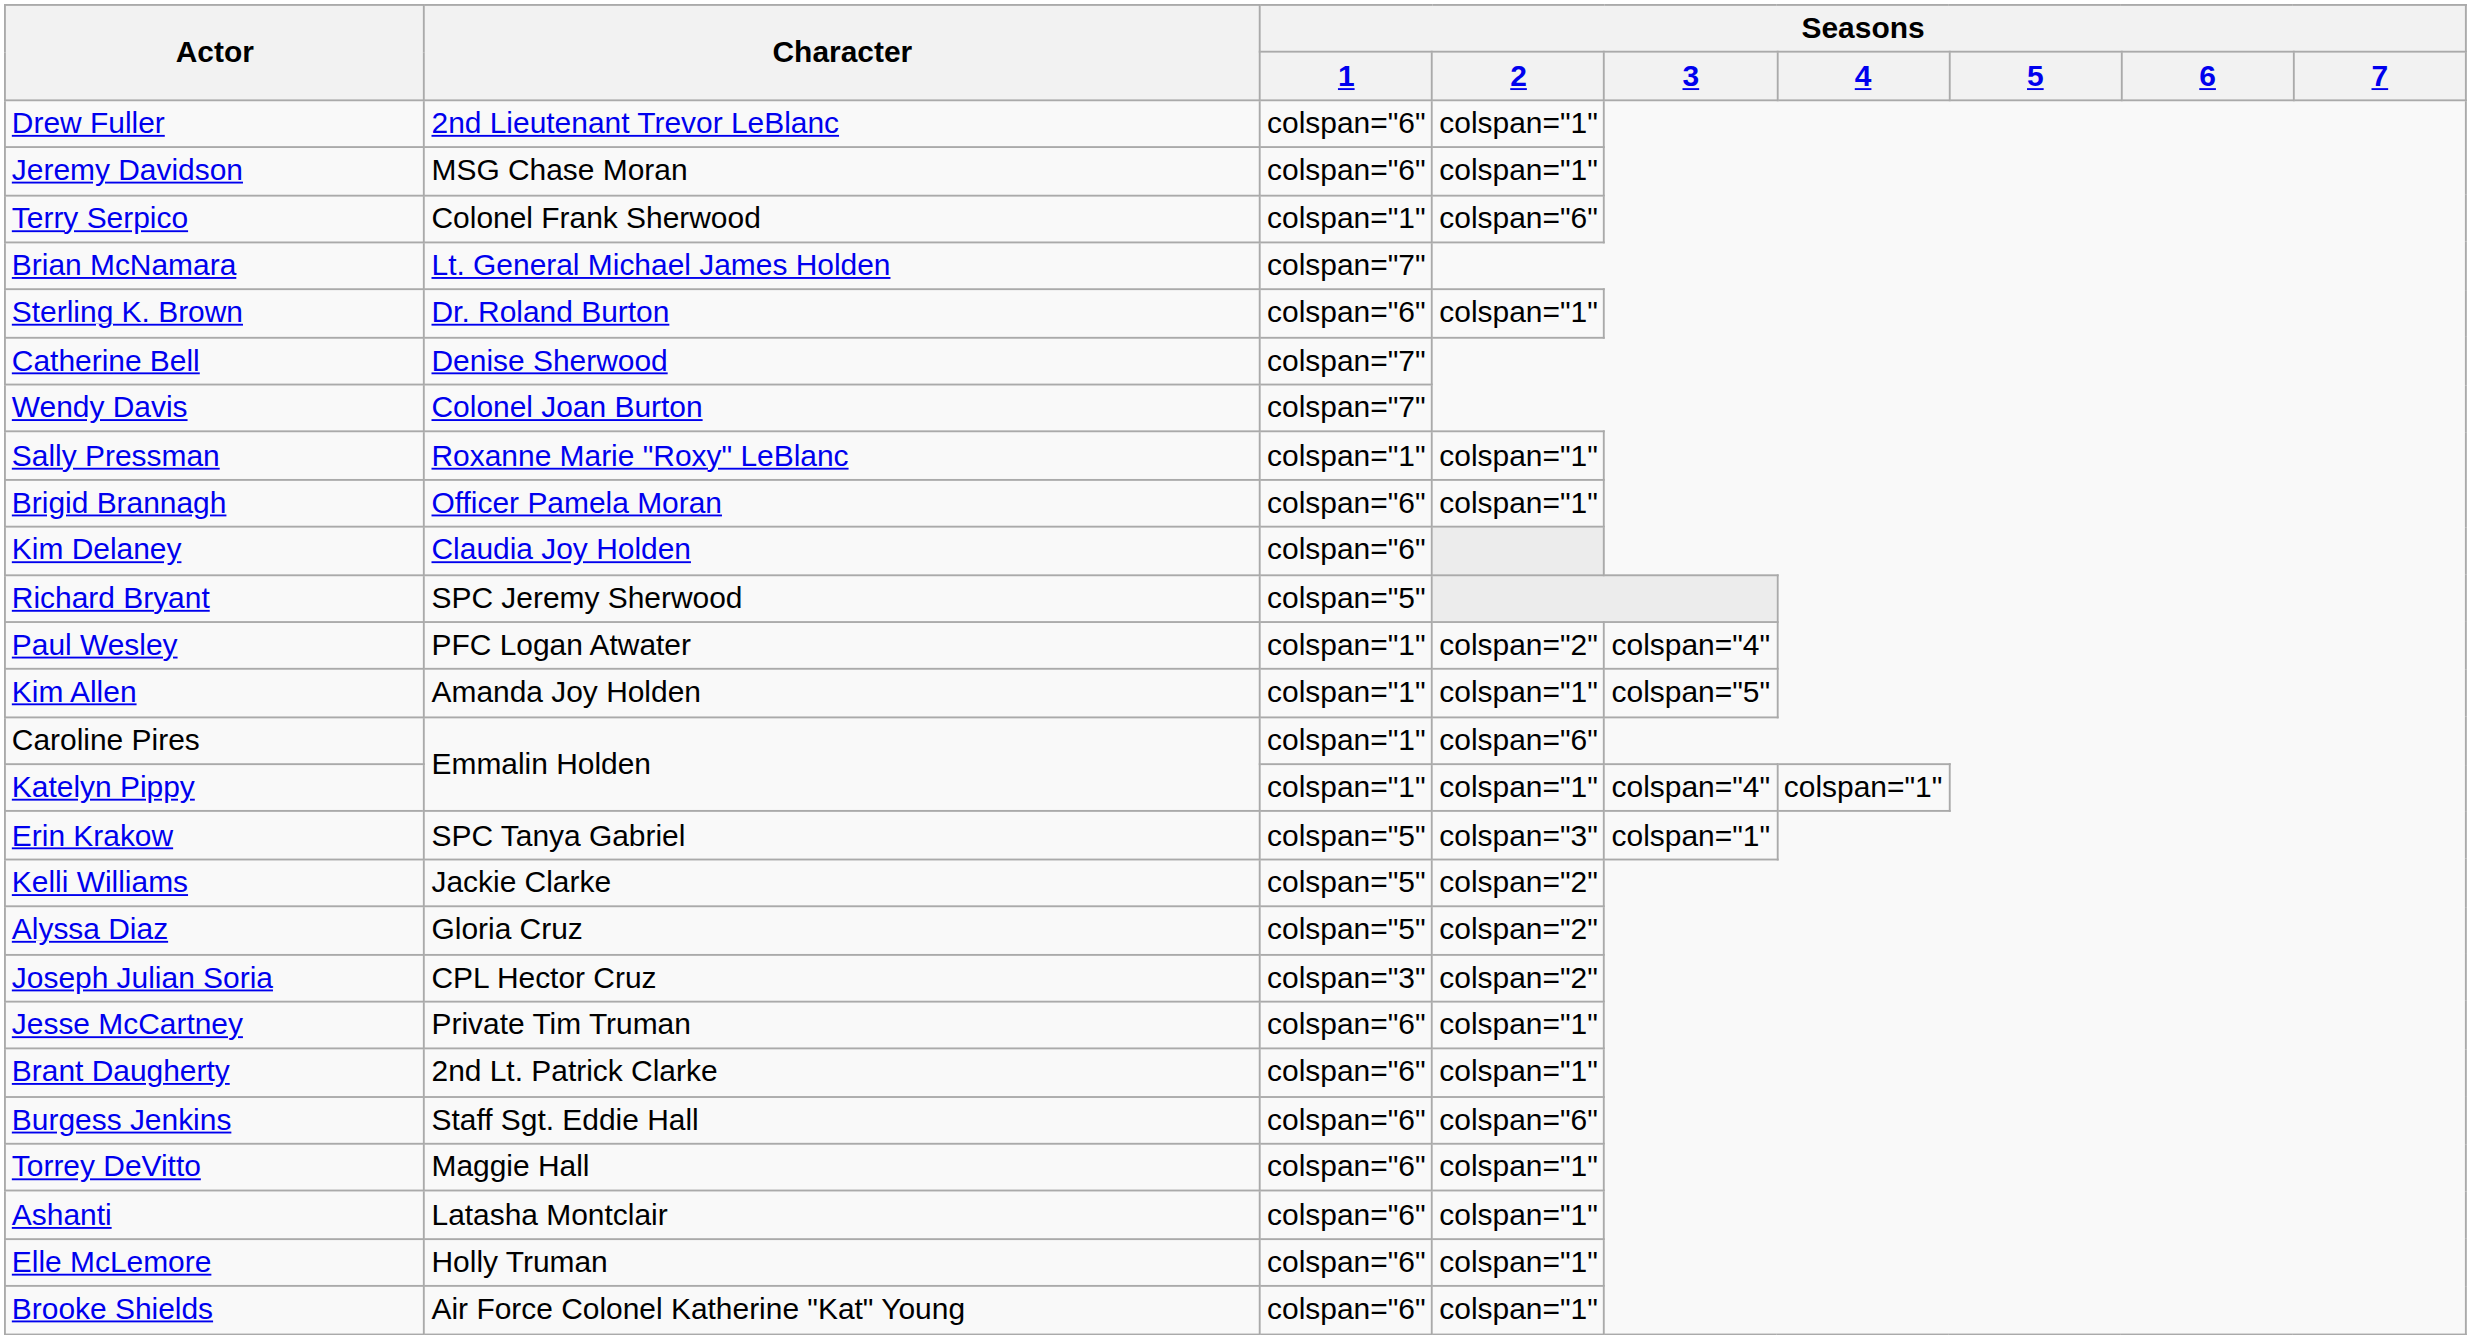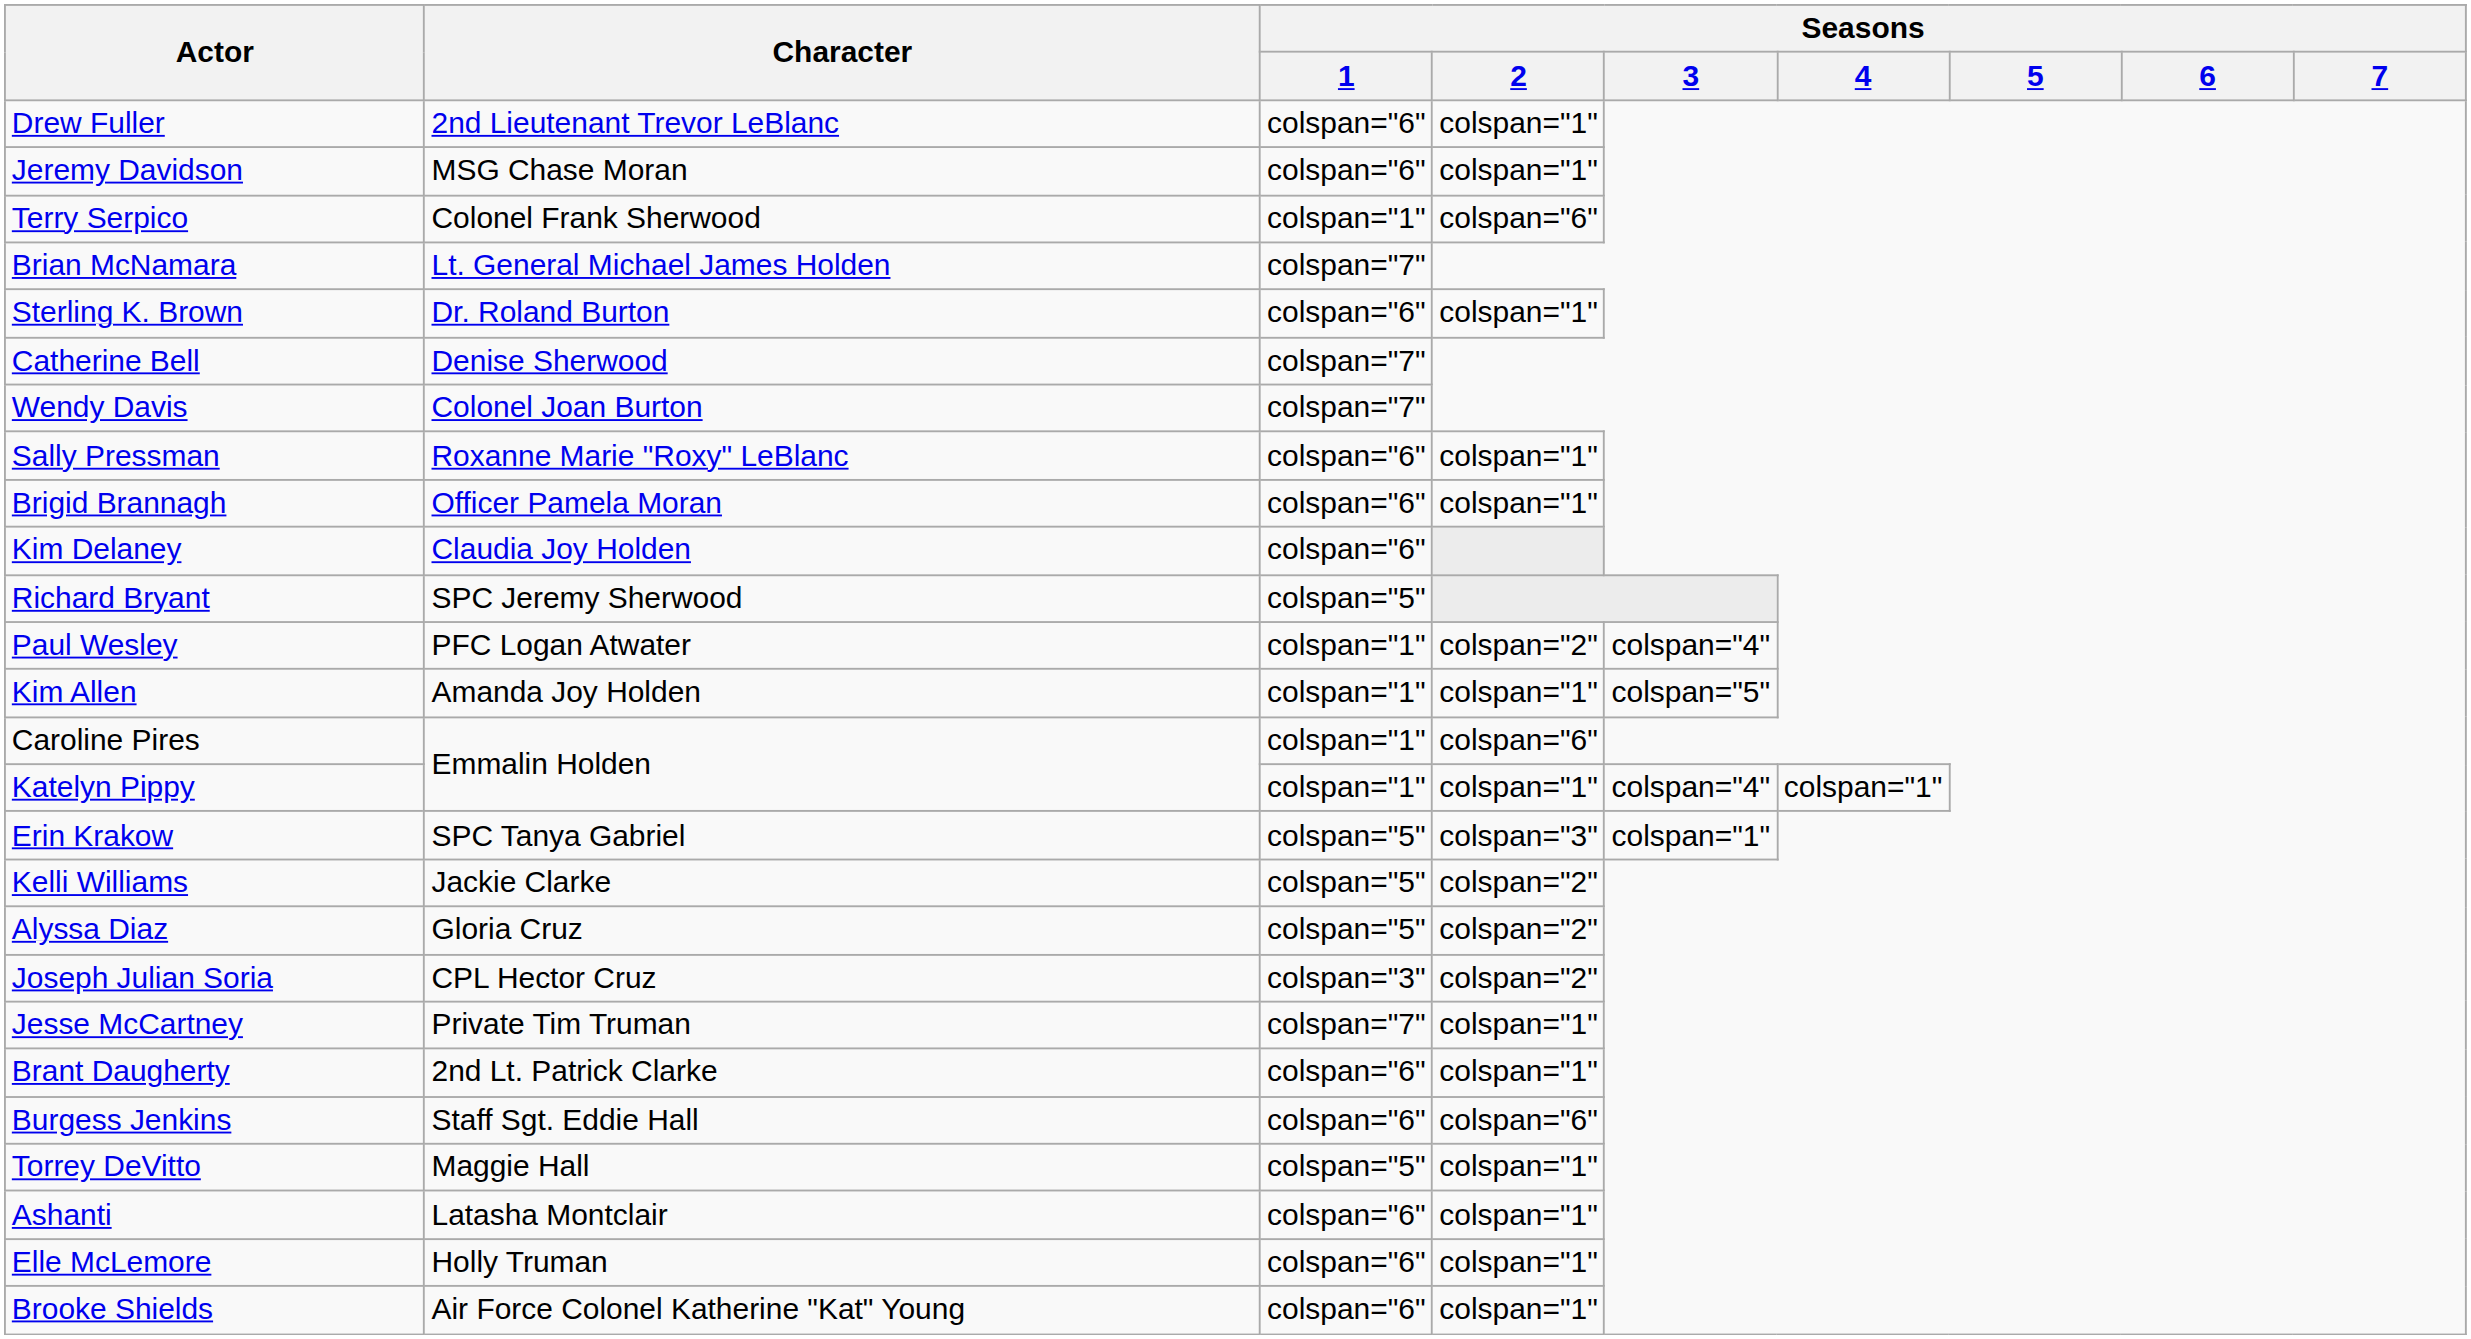(1346, 455) colspan="1" -> (1346, 455) colspan="6"
(1346, 1024) colspan="6" -> (1346, 1024) colspan="7"
(1346, 1167) colspan="6" -> (1346, 1167) colspan="5"
